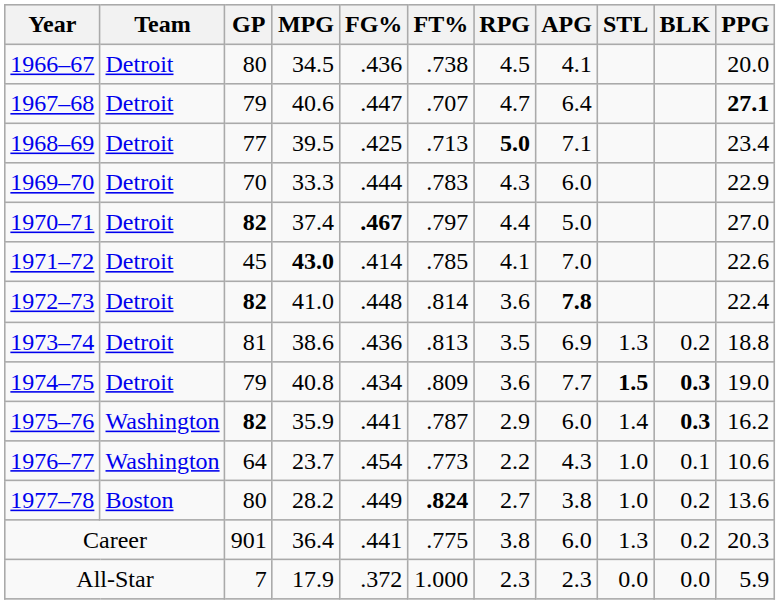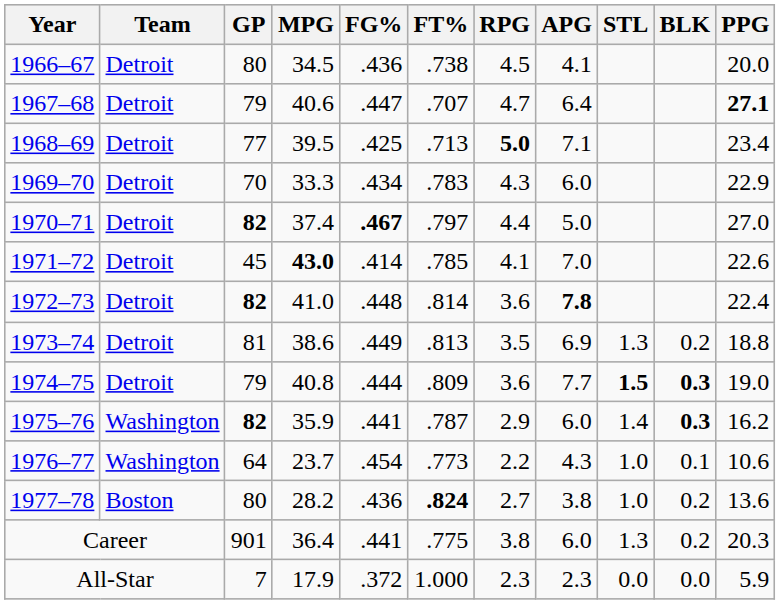(381, 182) .444 -> (381, 182) .434
(381, 341) .436 -> (381, 341) .449
(381, 380) .434 -> (381, 380) .444
(381, 499) .449 -> (381, 499) .436
